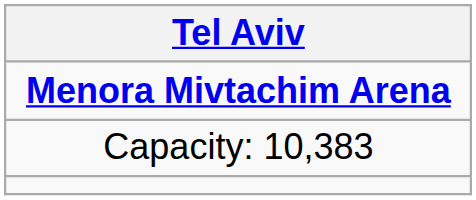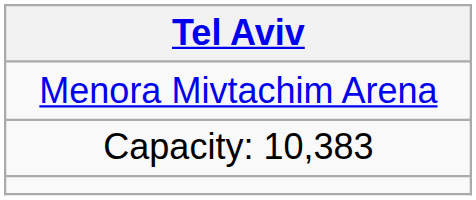(238, 90) bold -> (238, 90) normal
